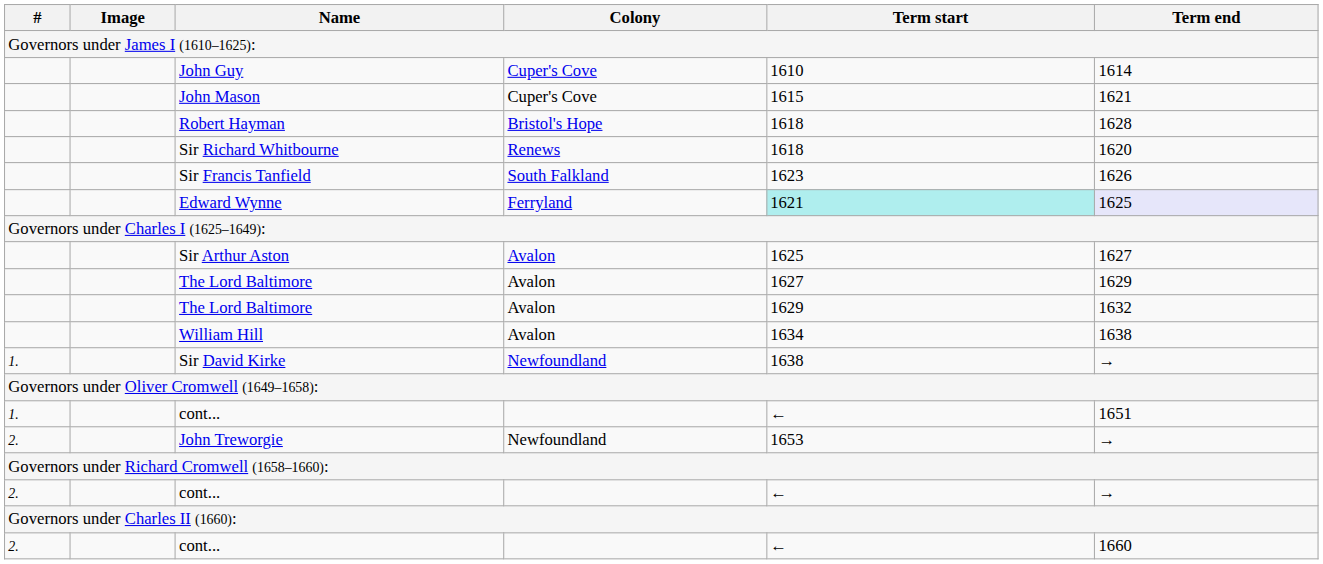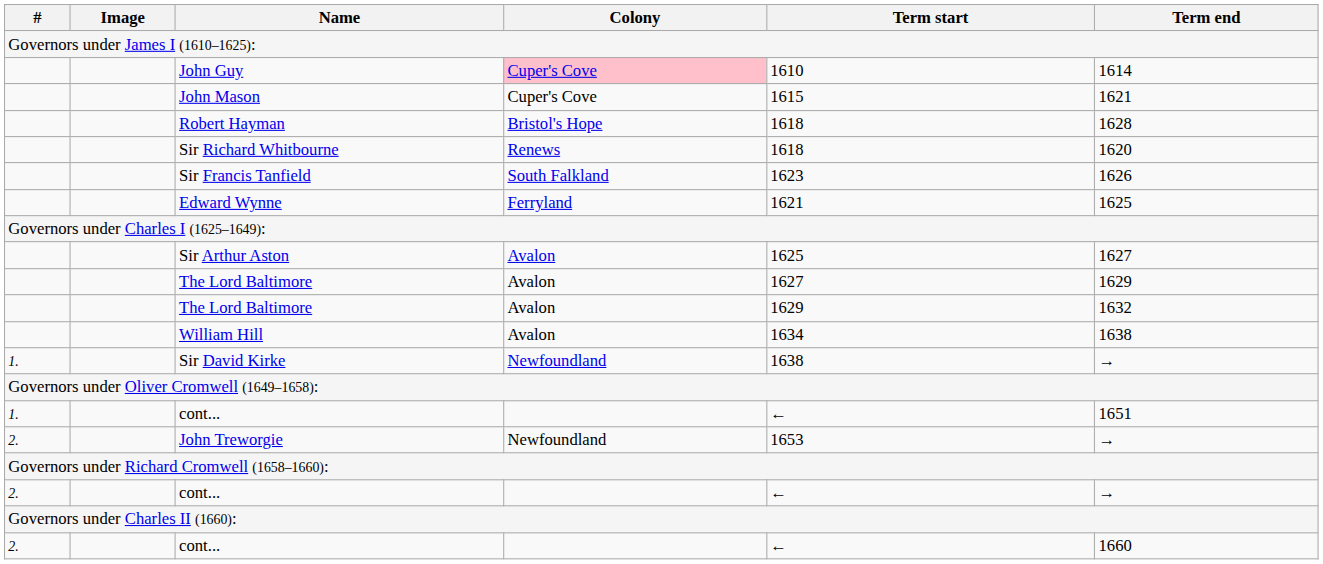(552, 70) no background -> (552, 70) pink background
(787, 202) paleturquoise background -> (787, 202) no background
(1115, 202) lavender background -> (1115, 202) no background
